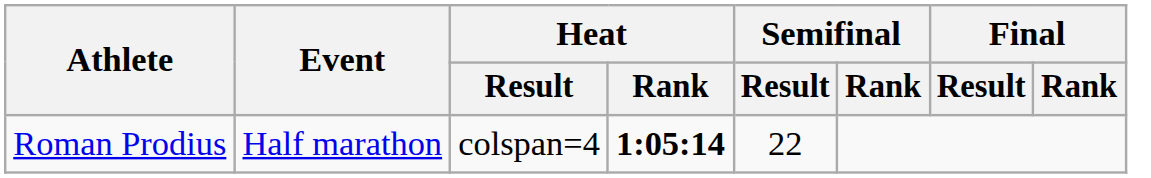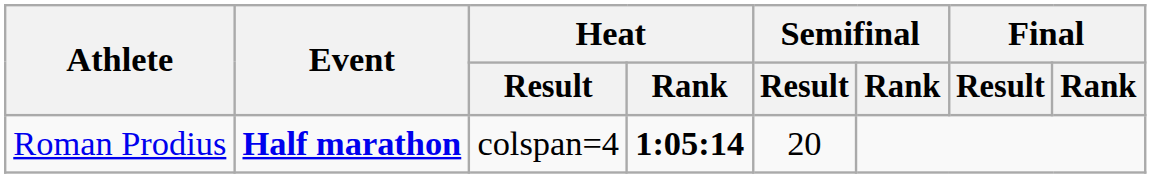(342, 143) normal -> (352, 143) bold
(785, 143) 22 -> (804, 143) 20
